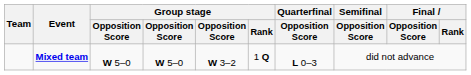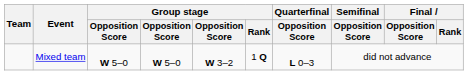(62, 57) bold -> (61, 57) normal
